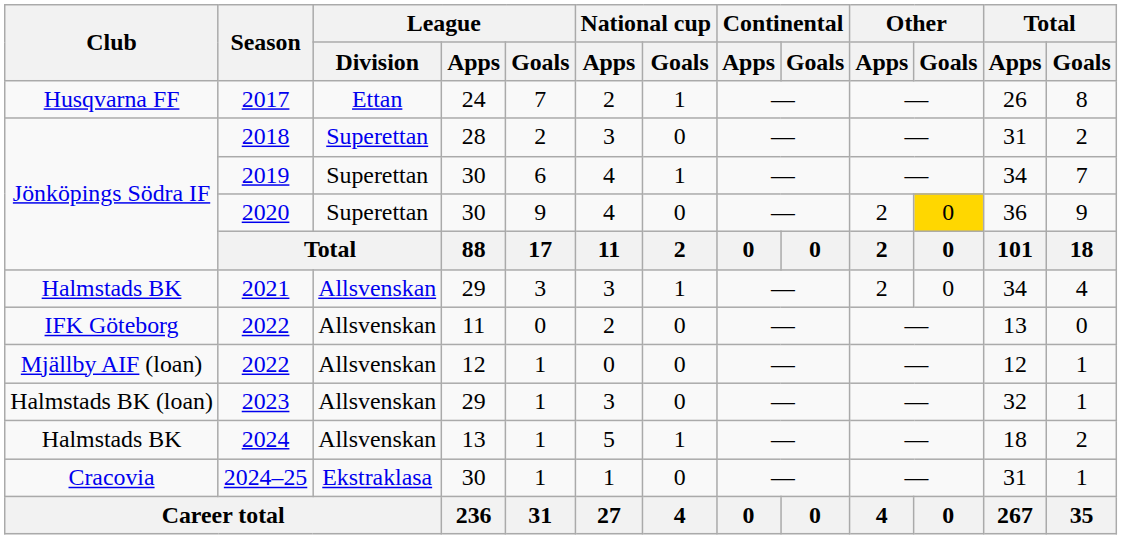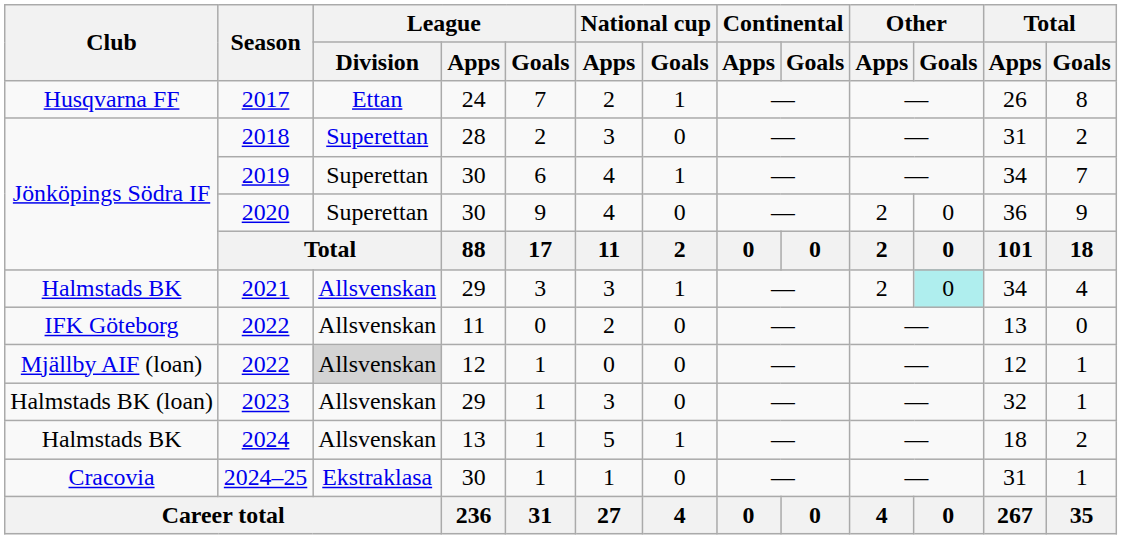(948, 212) gold background -> (948, 212) no background
(948, 288) no background -> (948, 288) paleturquoise background
(377, 363) no background -> (377, 363) lightgrey background
